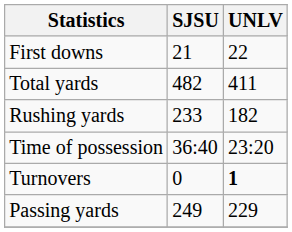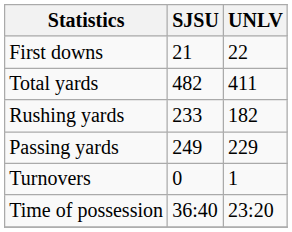rows swapped: (64, 210) <-> (86, 147)
(233, 178) bold -> (233, 178) normal
